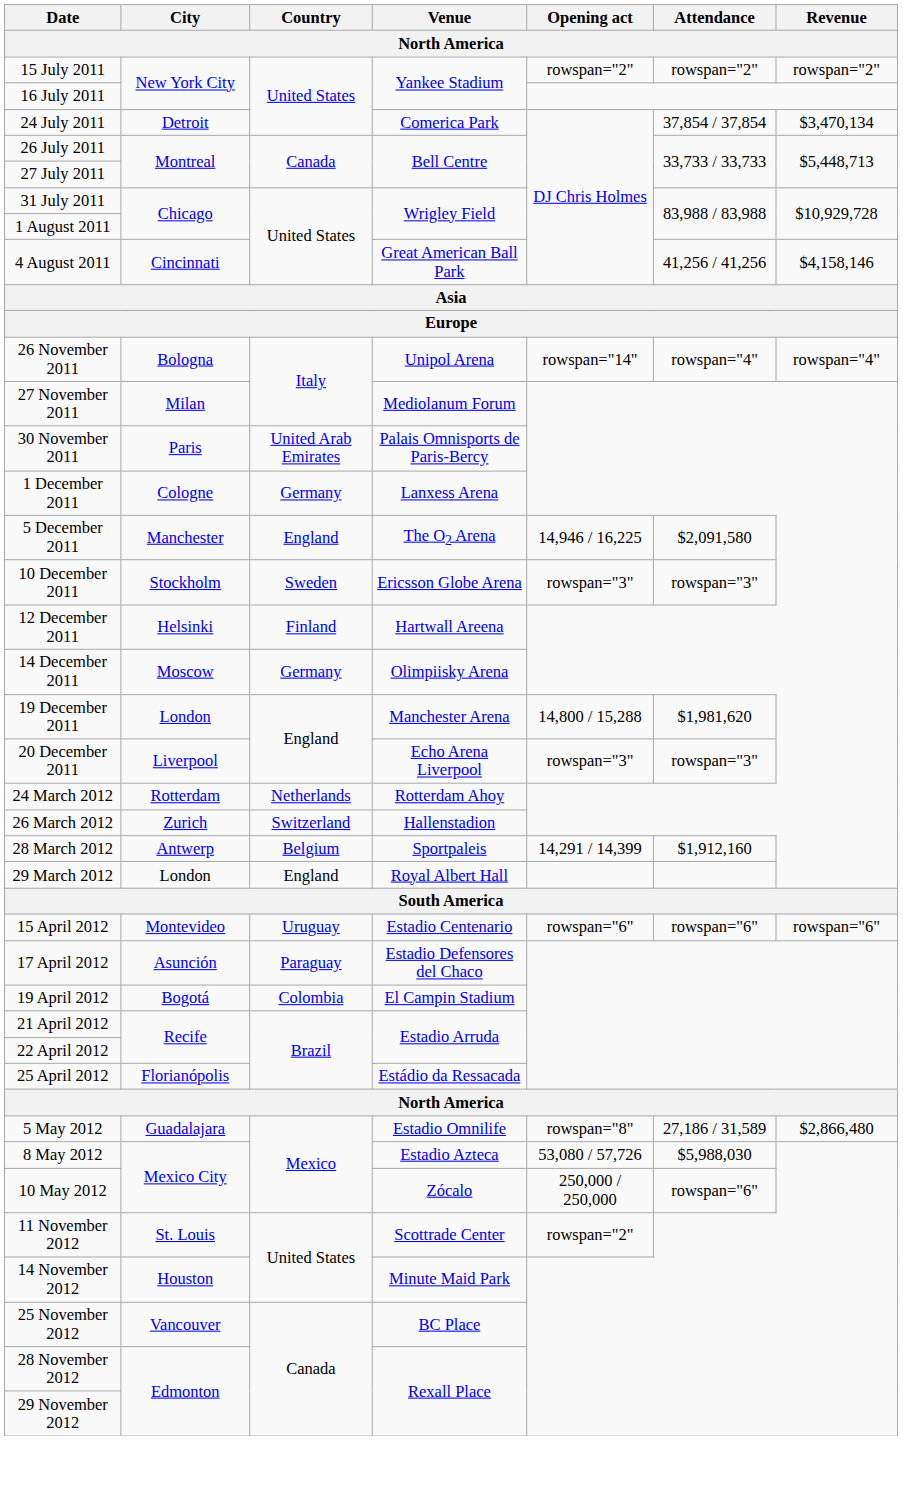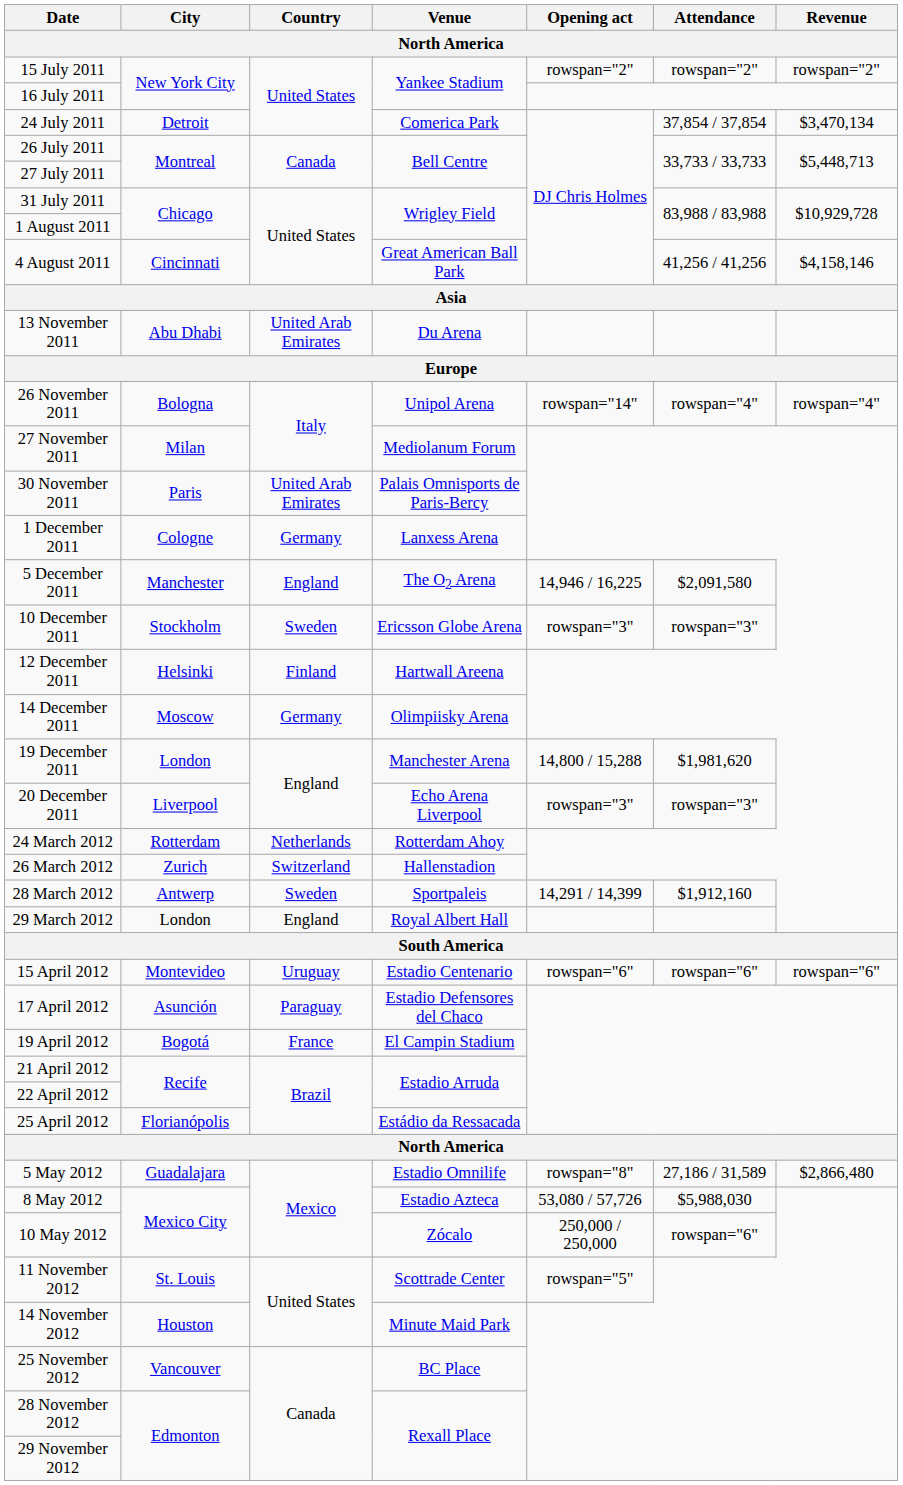+ row: (63, 332)
(311, 848) Belgium -> (311, 893) Sweden
(311, 997) Colombia -> (311, 1042) France
(590, 1234) rowspan="2" -> (590, 1279) rowspan="5"
